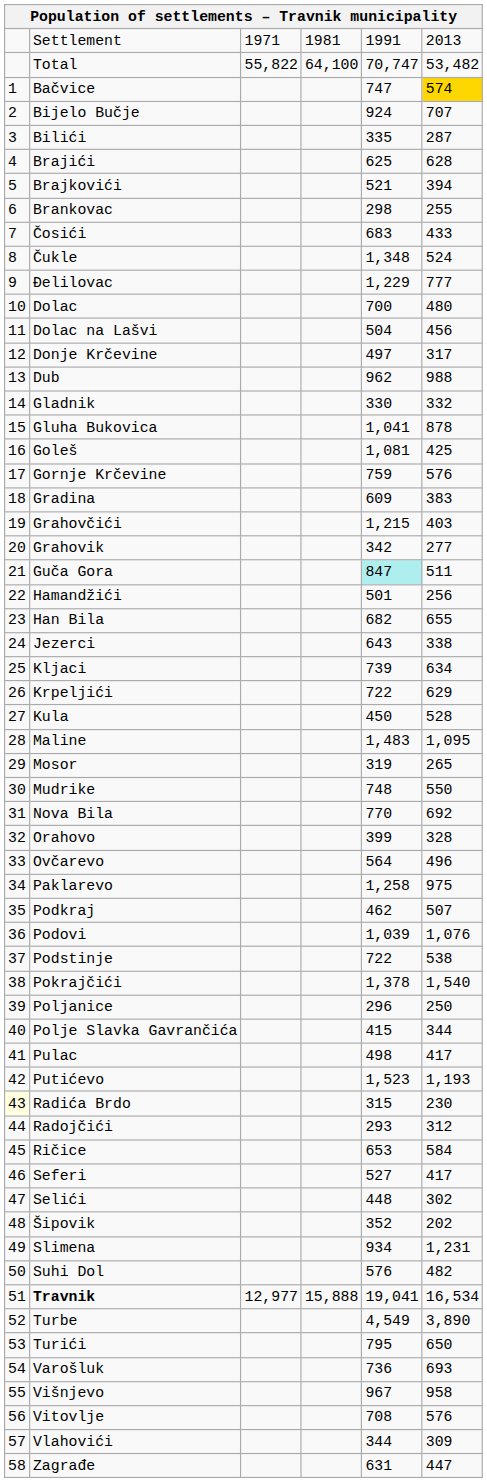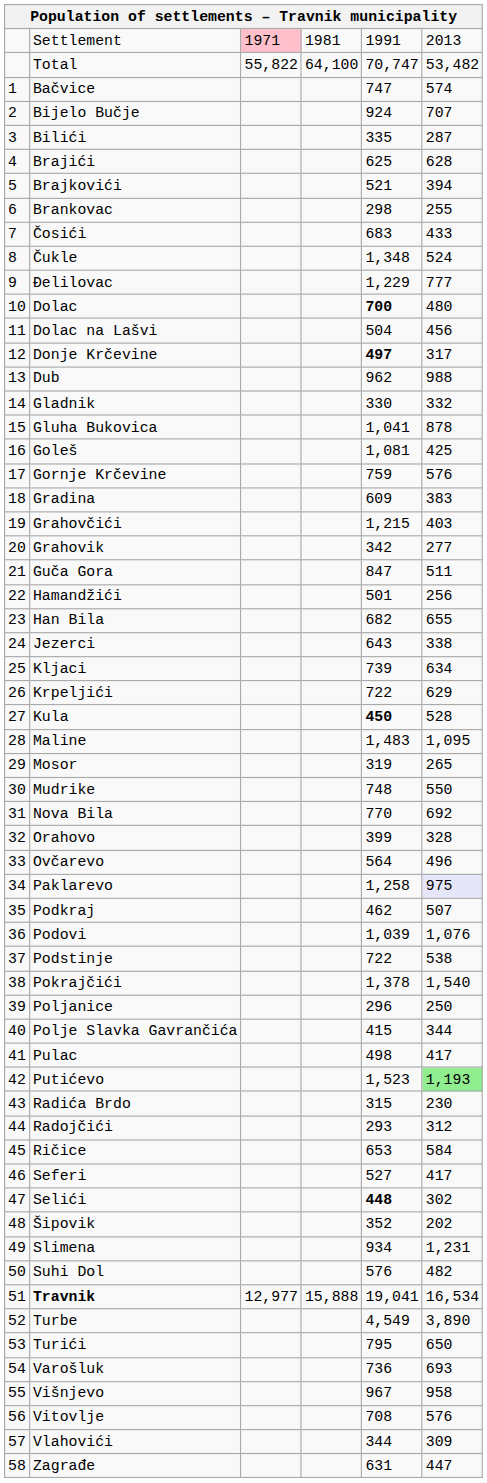(262, 41) no background -> (262, 41) pink background
(439, 89) gold background -> (439, 89) no background
(379, 306) normal -> (379, 306) bold
(379, 355) normal -> (379, 355) bold
(379, 572) paleturquoise background -> (379, 572) no background
(379, 717) normal -> (379, 717) bold
(439, 886) no background -> (439, 886) lavender background
(448, 1079) no background -> (448, 1079) lightgreen background
(17, 1104) lightyellow background -> (17, 1104) no background
(379, 1200) normal -> (379, 1200) bold
